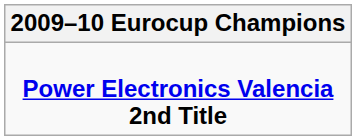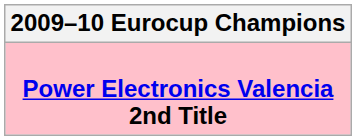(178, 102) no background -> (178, 102) pink background
